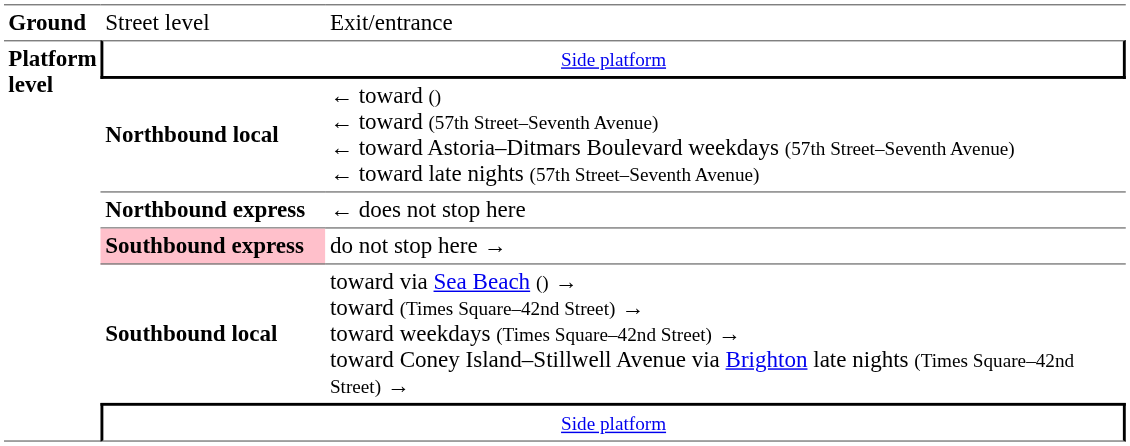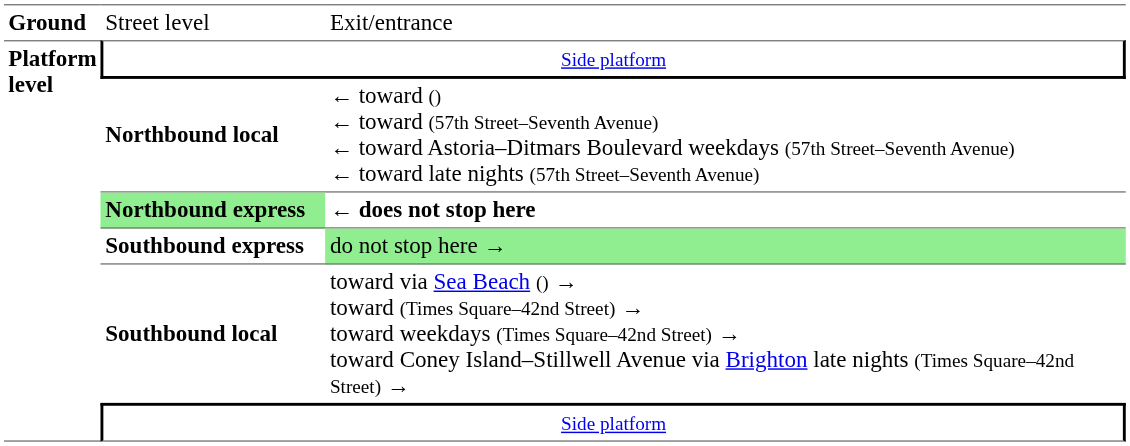(205, 209) no background -> (205, 209) lightgreen background
(428, 209) normal -> (433, 209) bold
(205, 245) pink background -> (205, 245) no background
(418, 245) no background -> (418, 245) lightgreen background
